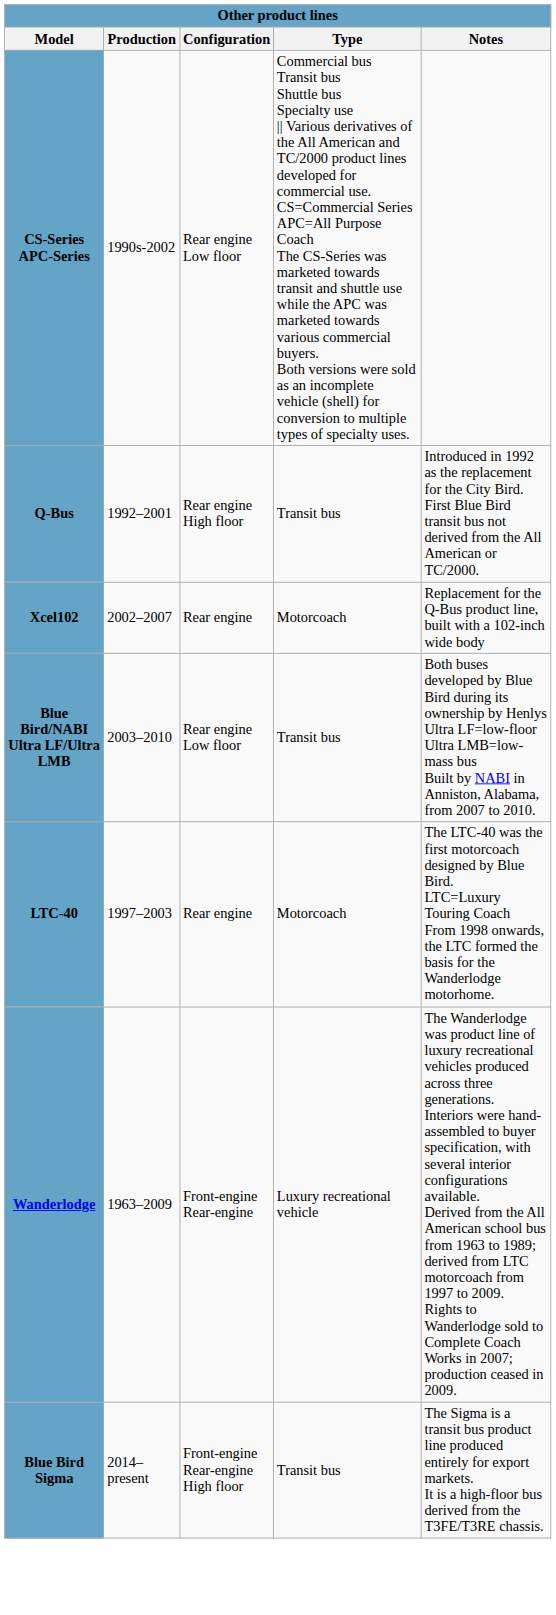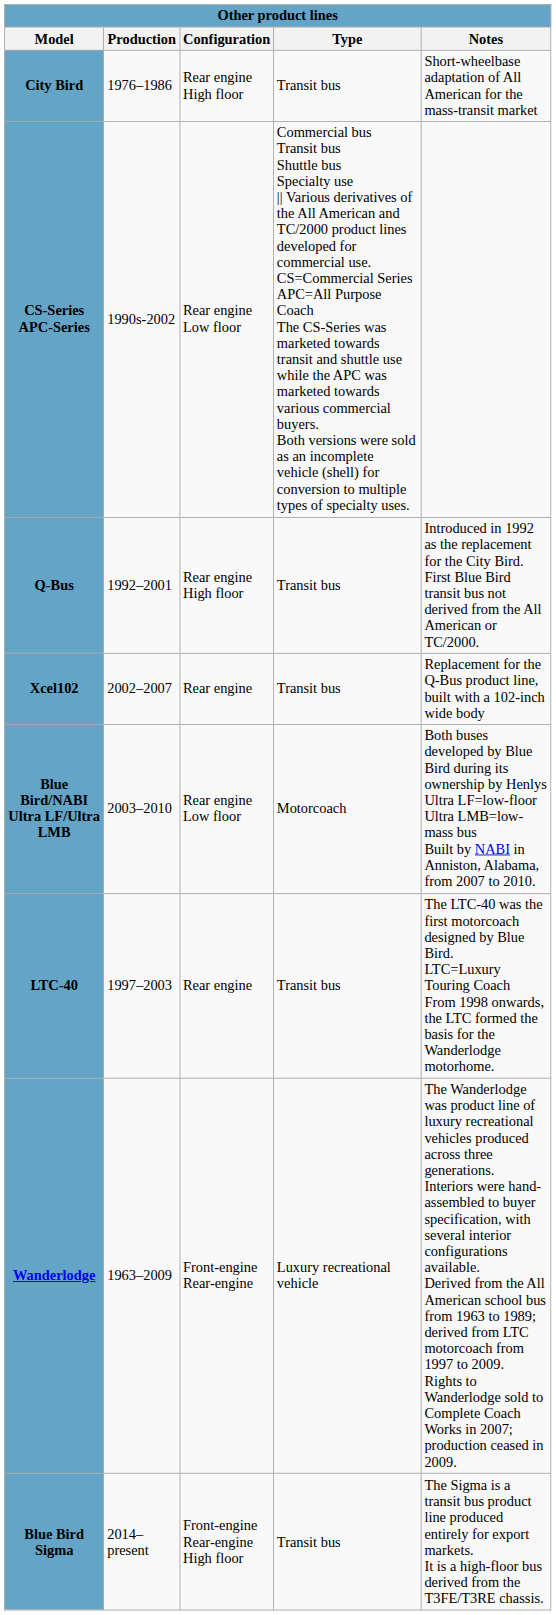+ row: (54, 85)
(312, 617) Motorcoach -> (309, 689) Transit bus
(309, 737) Transit bus -> (312, 809) Motorcoach
(312, 914) Motorcoach -> (309, 985) Transit bus
